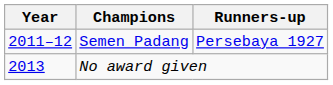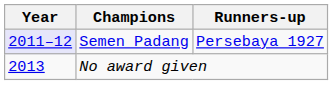(40, 42) no background -> (40, 42) lavender background
